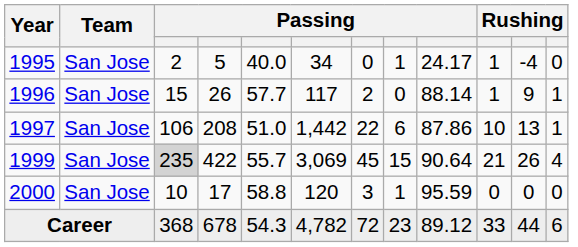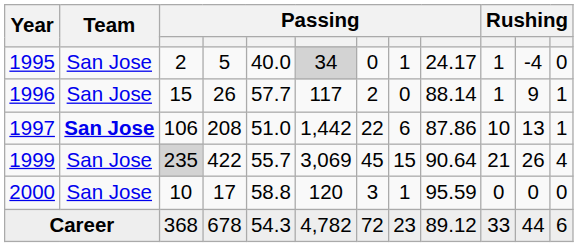(321, 62) no background -> (326, 62) lightgrey background
(107, 127) normal -> (109, 127) bold
